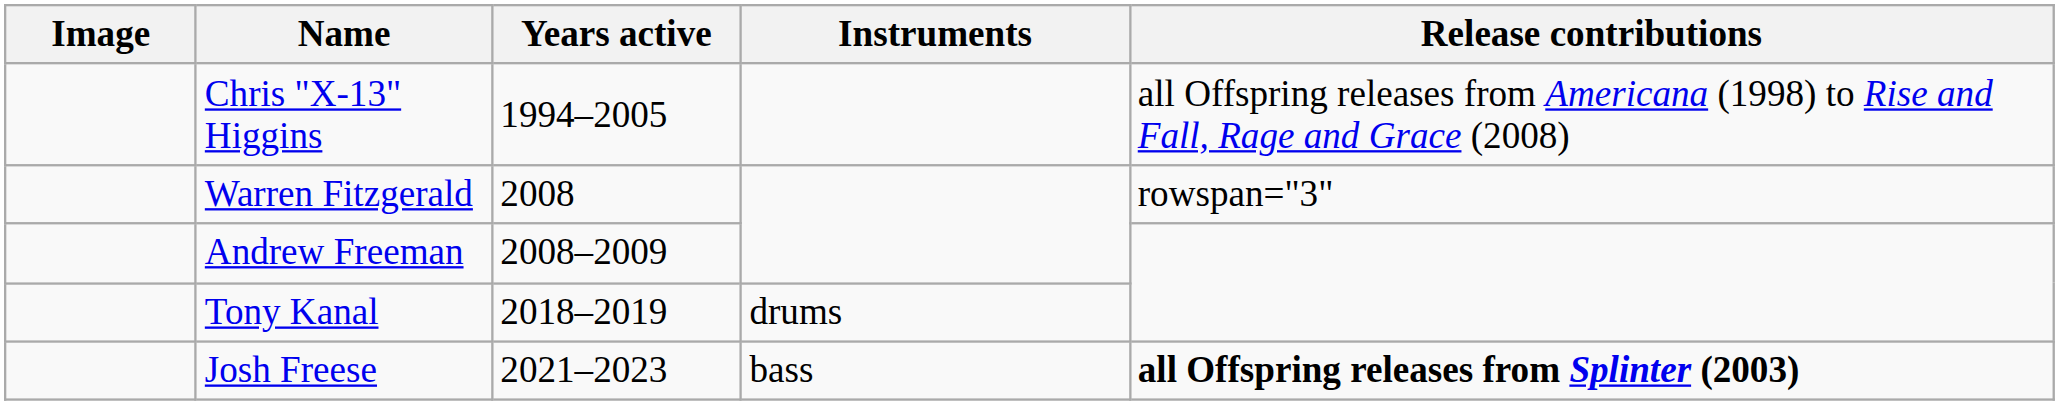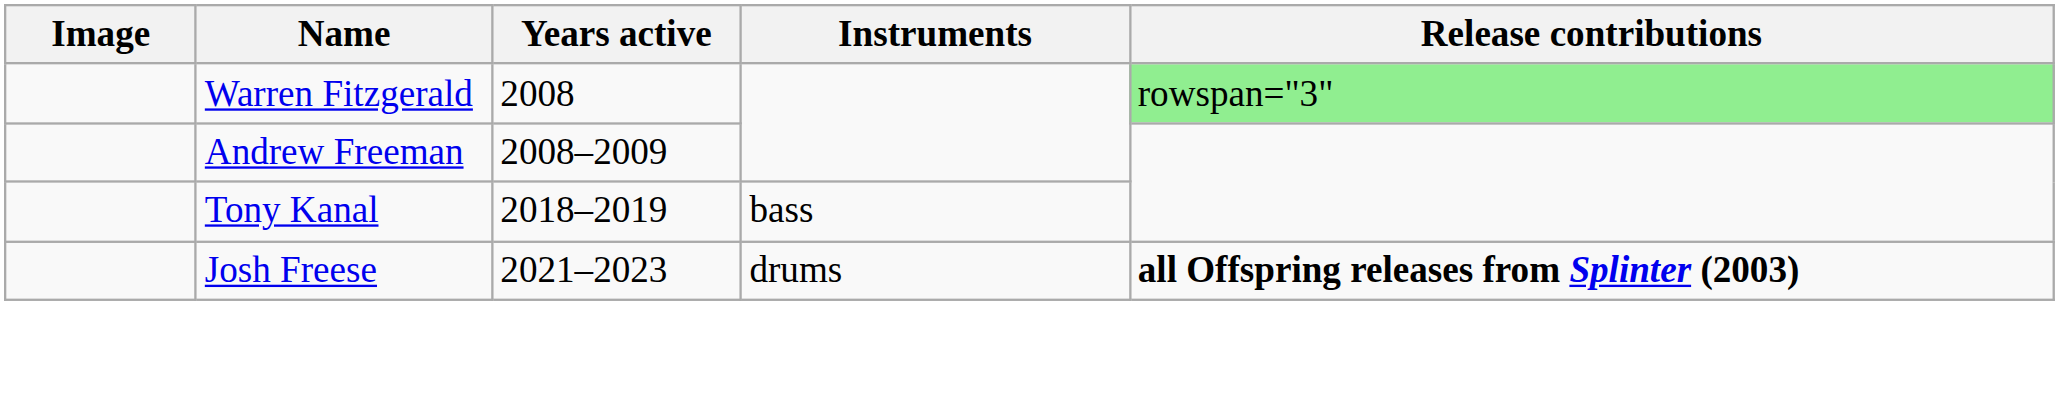- row: (303, 113)
(1236, 193) no background -> (1236, 92) lightgreen background
(796, 311) drums -> (781, 210) bass
(781, 370) bass -> (796, 269) drums
